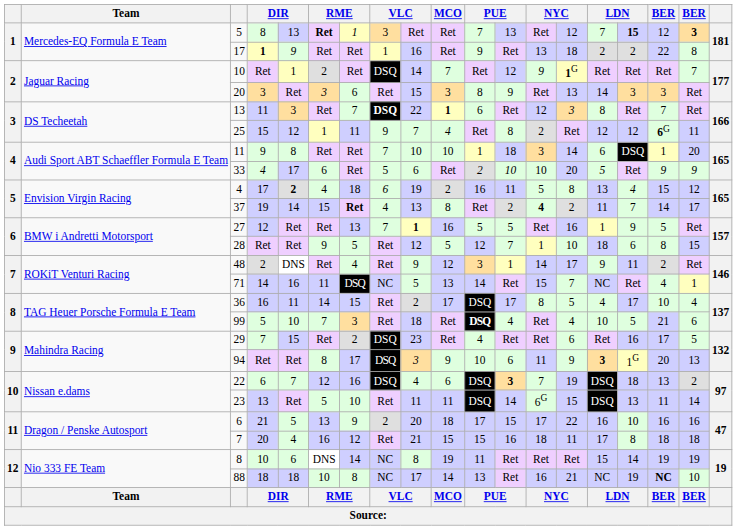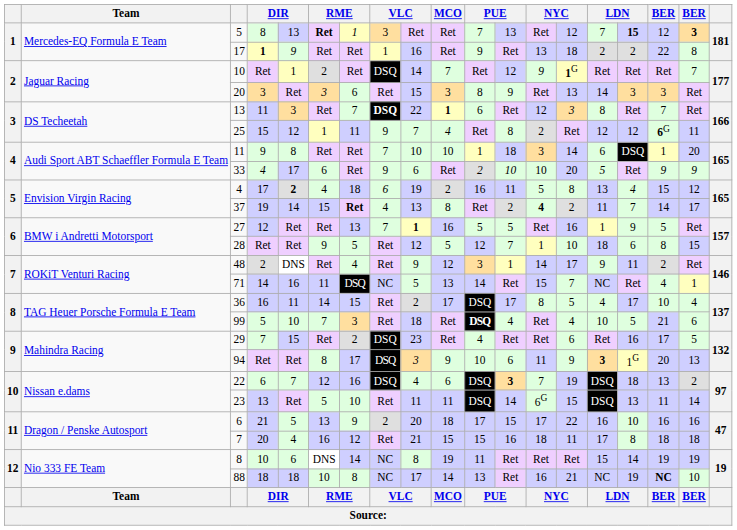(385, 170) 5 -> (385, 170) 9
